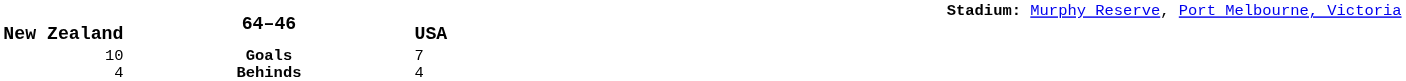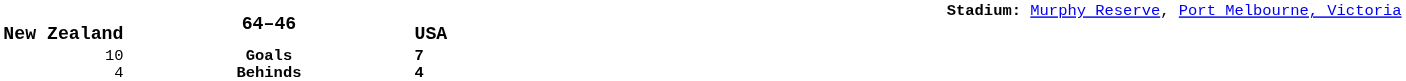(419, 64) normal -> (419, 64) bold
